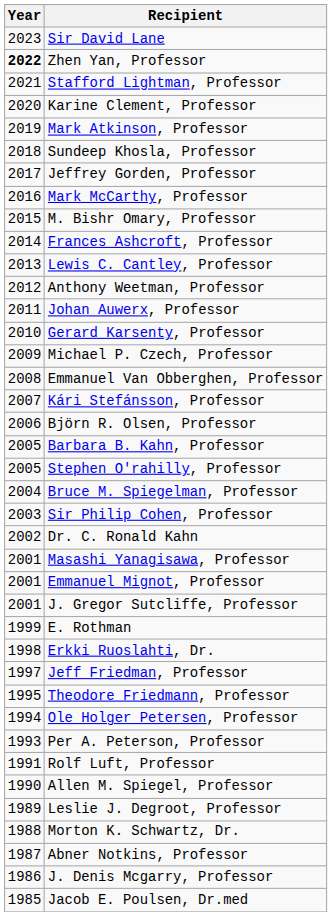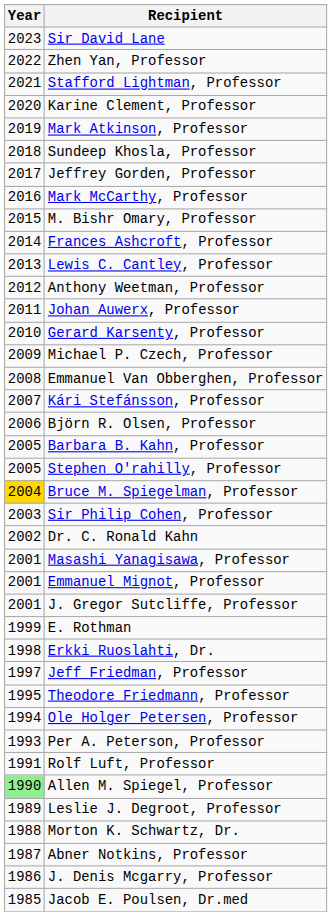(25, 61) bold -> (25, 61) normal
(25, 492) no background -> (25, 492) gold background
(25, 787) no background -> (25, 787) lightgreen background
